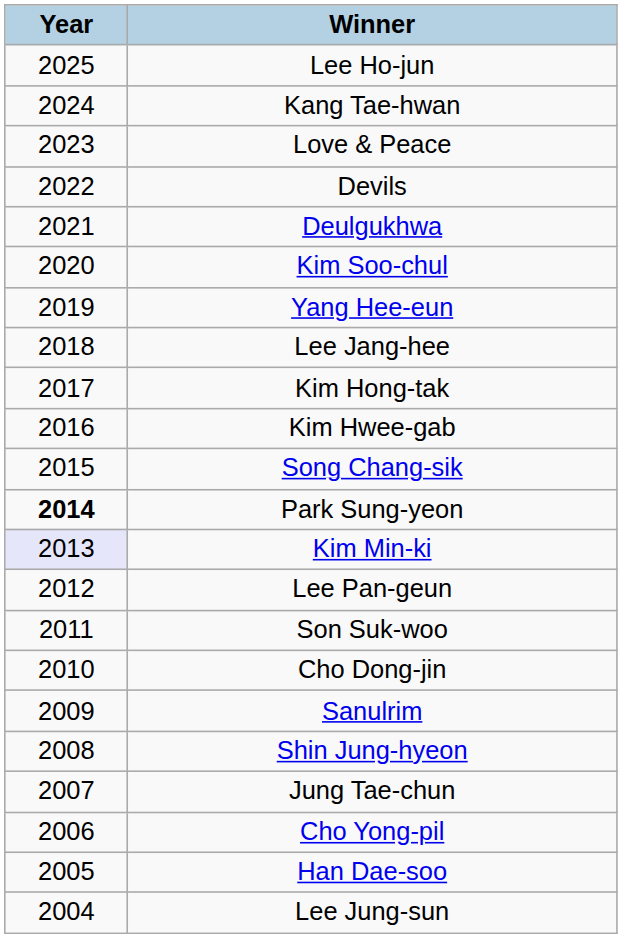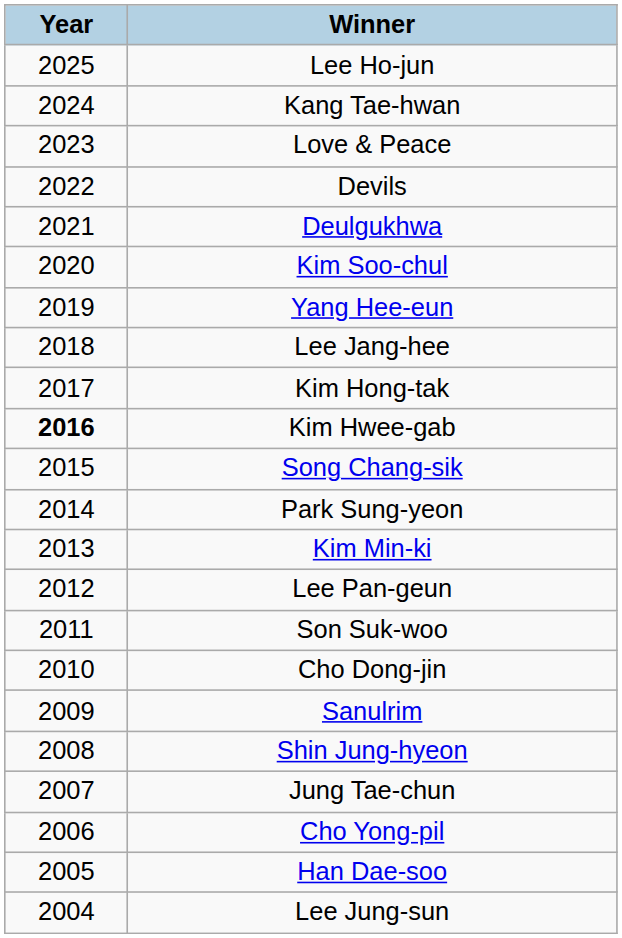(66, 428) normal -> (66, 428) bold
(66, 508) bold -> (66, 508) normal
(66, 549) lavender background -> (66, 549) no background
